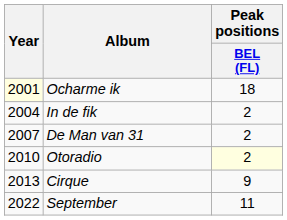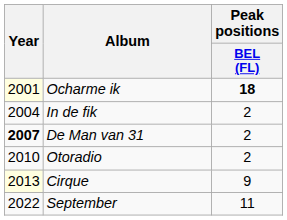(247, 89) normal -> (247, 89) bold
(24, 135) normal -> (24, 135) bold
(247, 158) lightyellow background -> (247, 158) no background
(24, 181) no background -> (24, 181) lightyellow background
